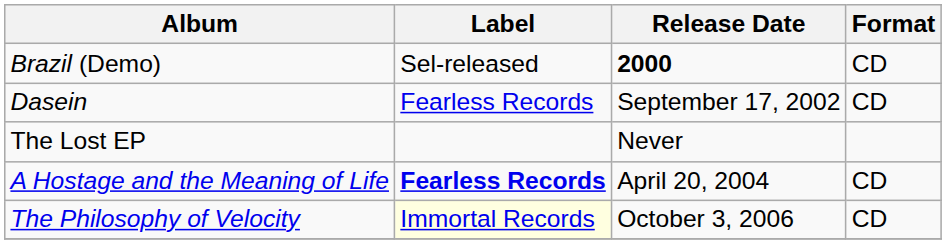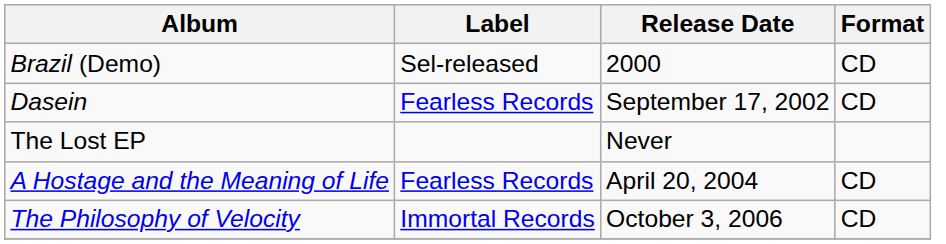(645, 63) bold -> (634, 63) normal
(503, 180) bold -> (497, 180) normal
(498, 219) lightyellow background -> (498, 219) no background
